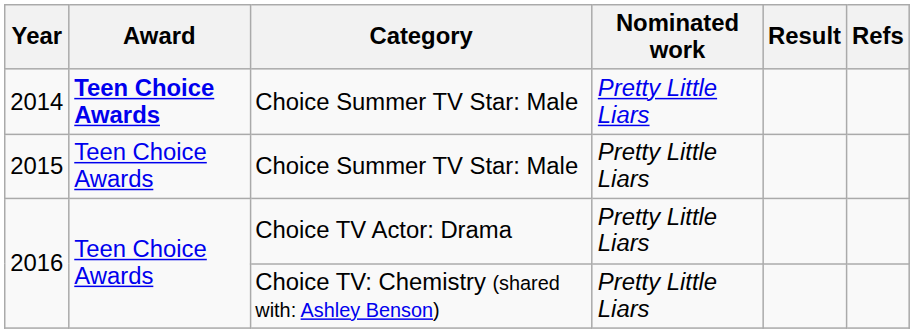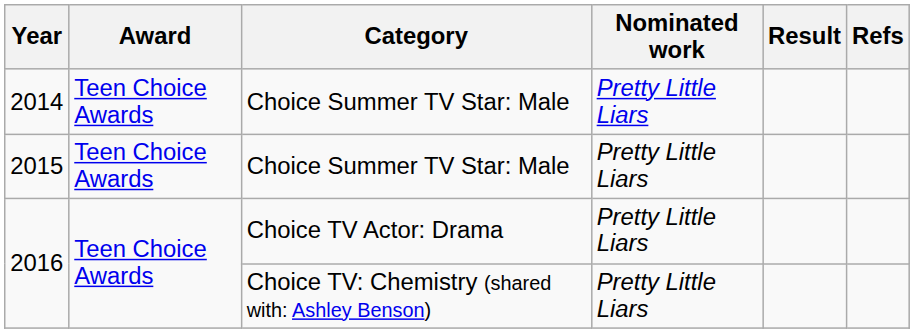(144, 101) bold -> (141, 101) normal
